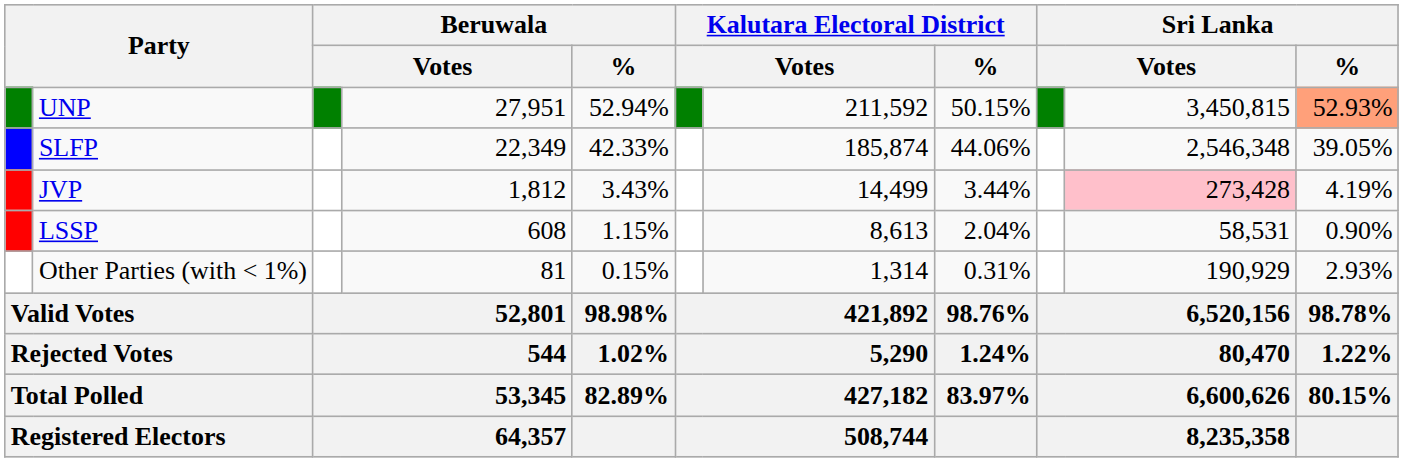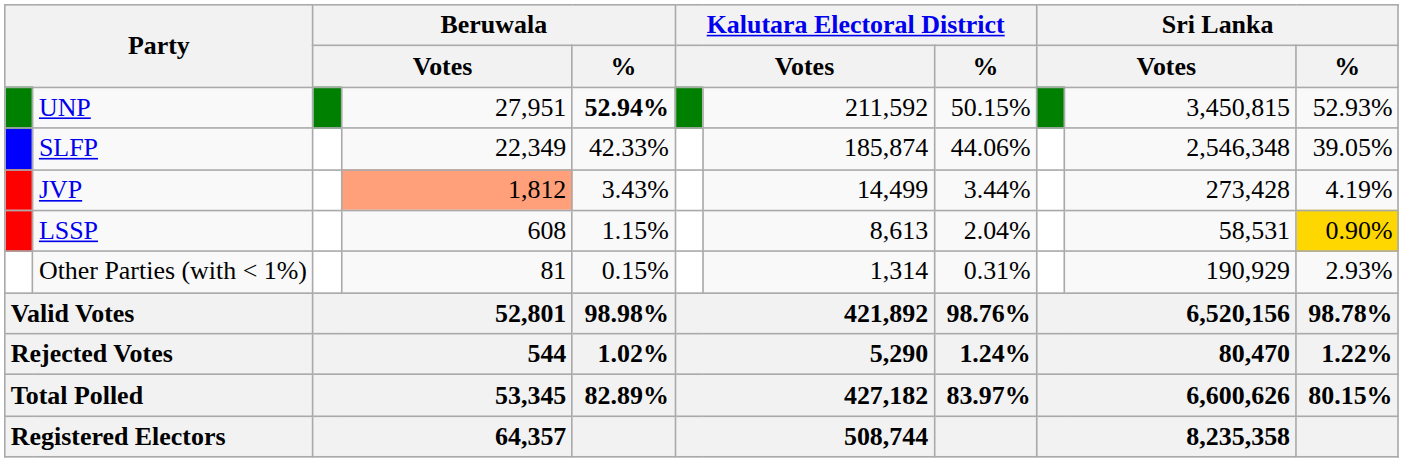(629, 107) normal -> (627, 107) bold
(1353, 107) lightsalmon background -> (1353, 107) no background
(537, 189) no background -> (537, 189) lightsalmon background
(1248, 189) pink background -> (1248, 189) no background
(1359, 230) no background -> (1359, 230) gold background
